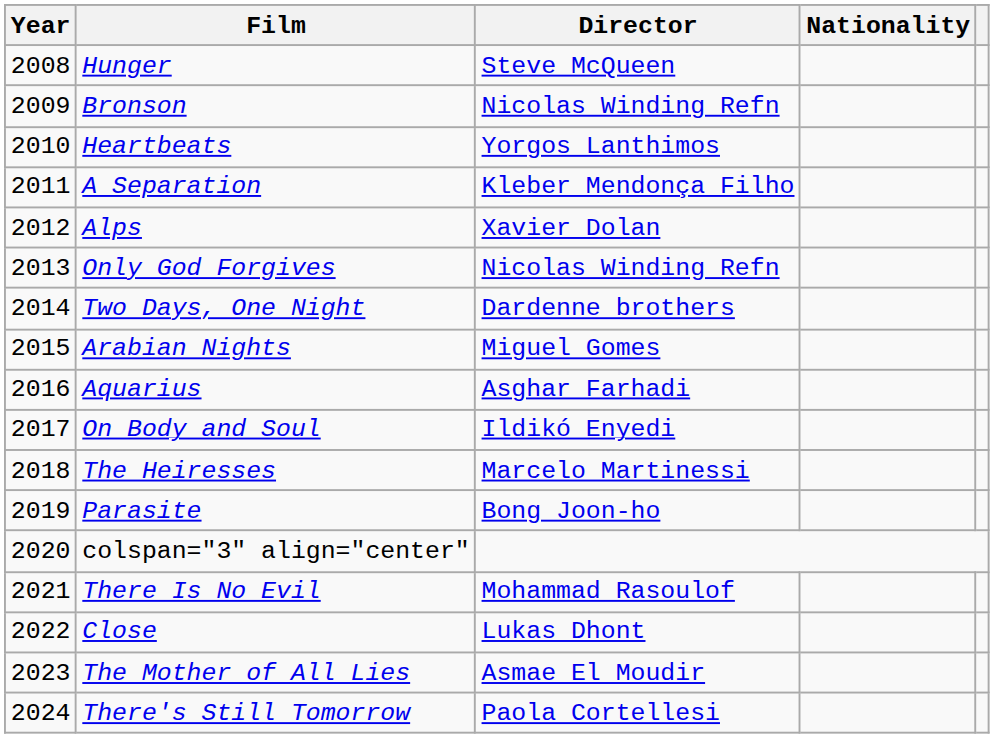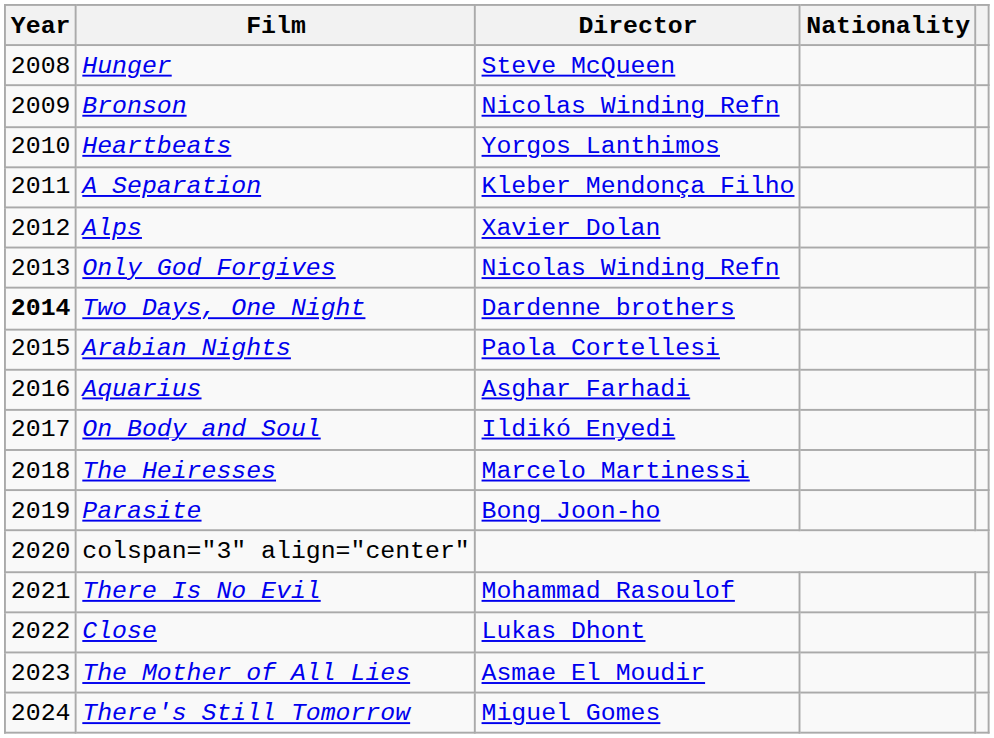(41, 308) normal -> (41, 308) bold
(571, 349) Miguel Gomes -> (601, 349) Paola Cortellesi
(601, 713) Paola Cortellesi -> (571, 713) Miguel Gomes
